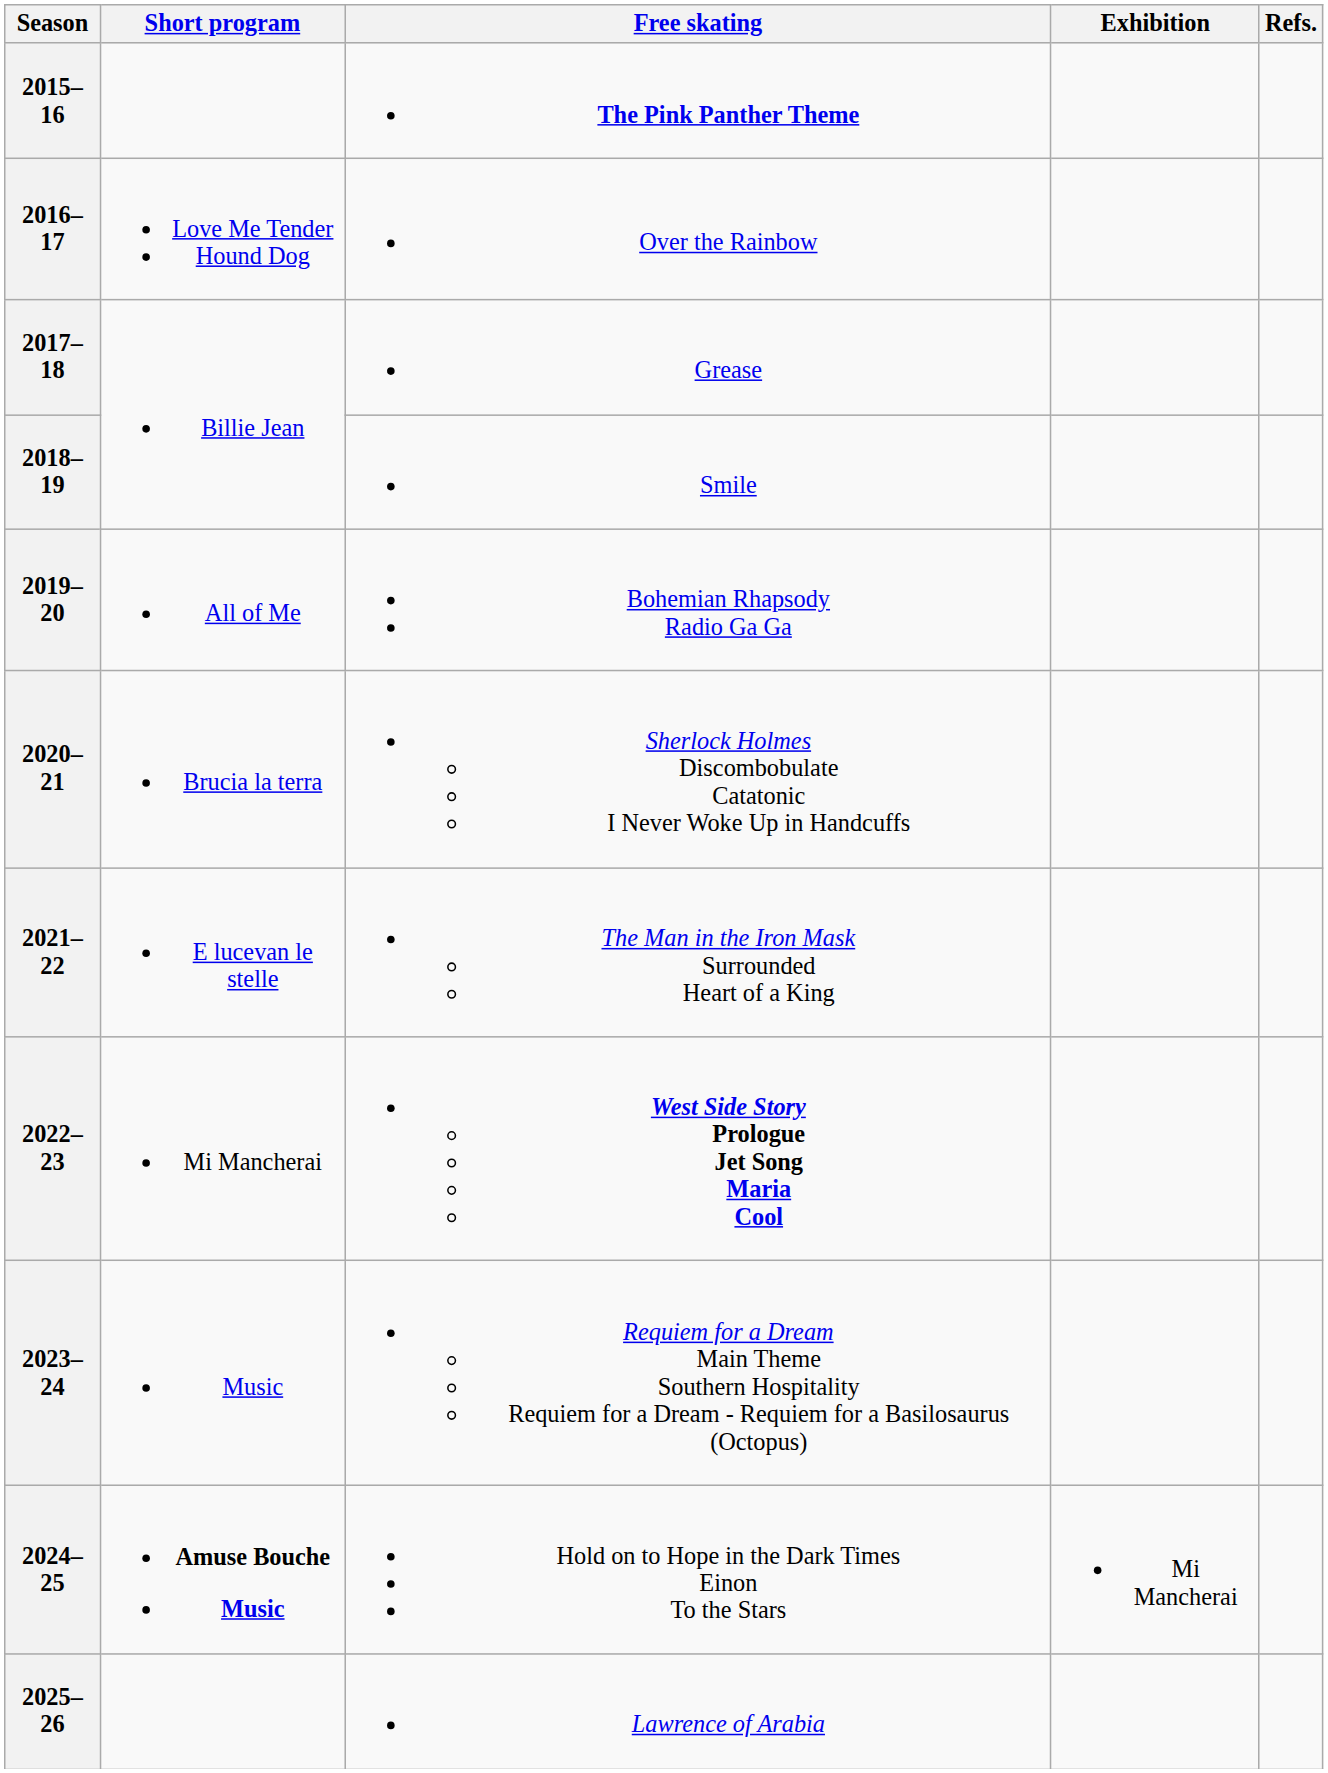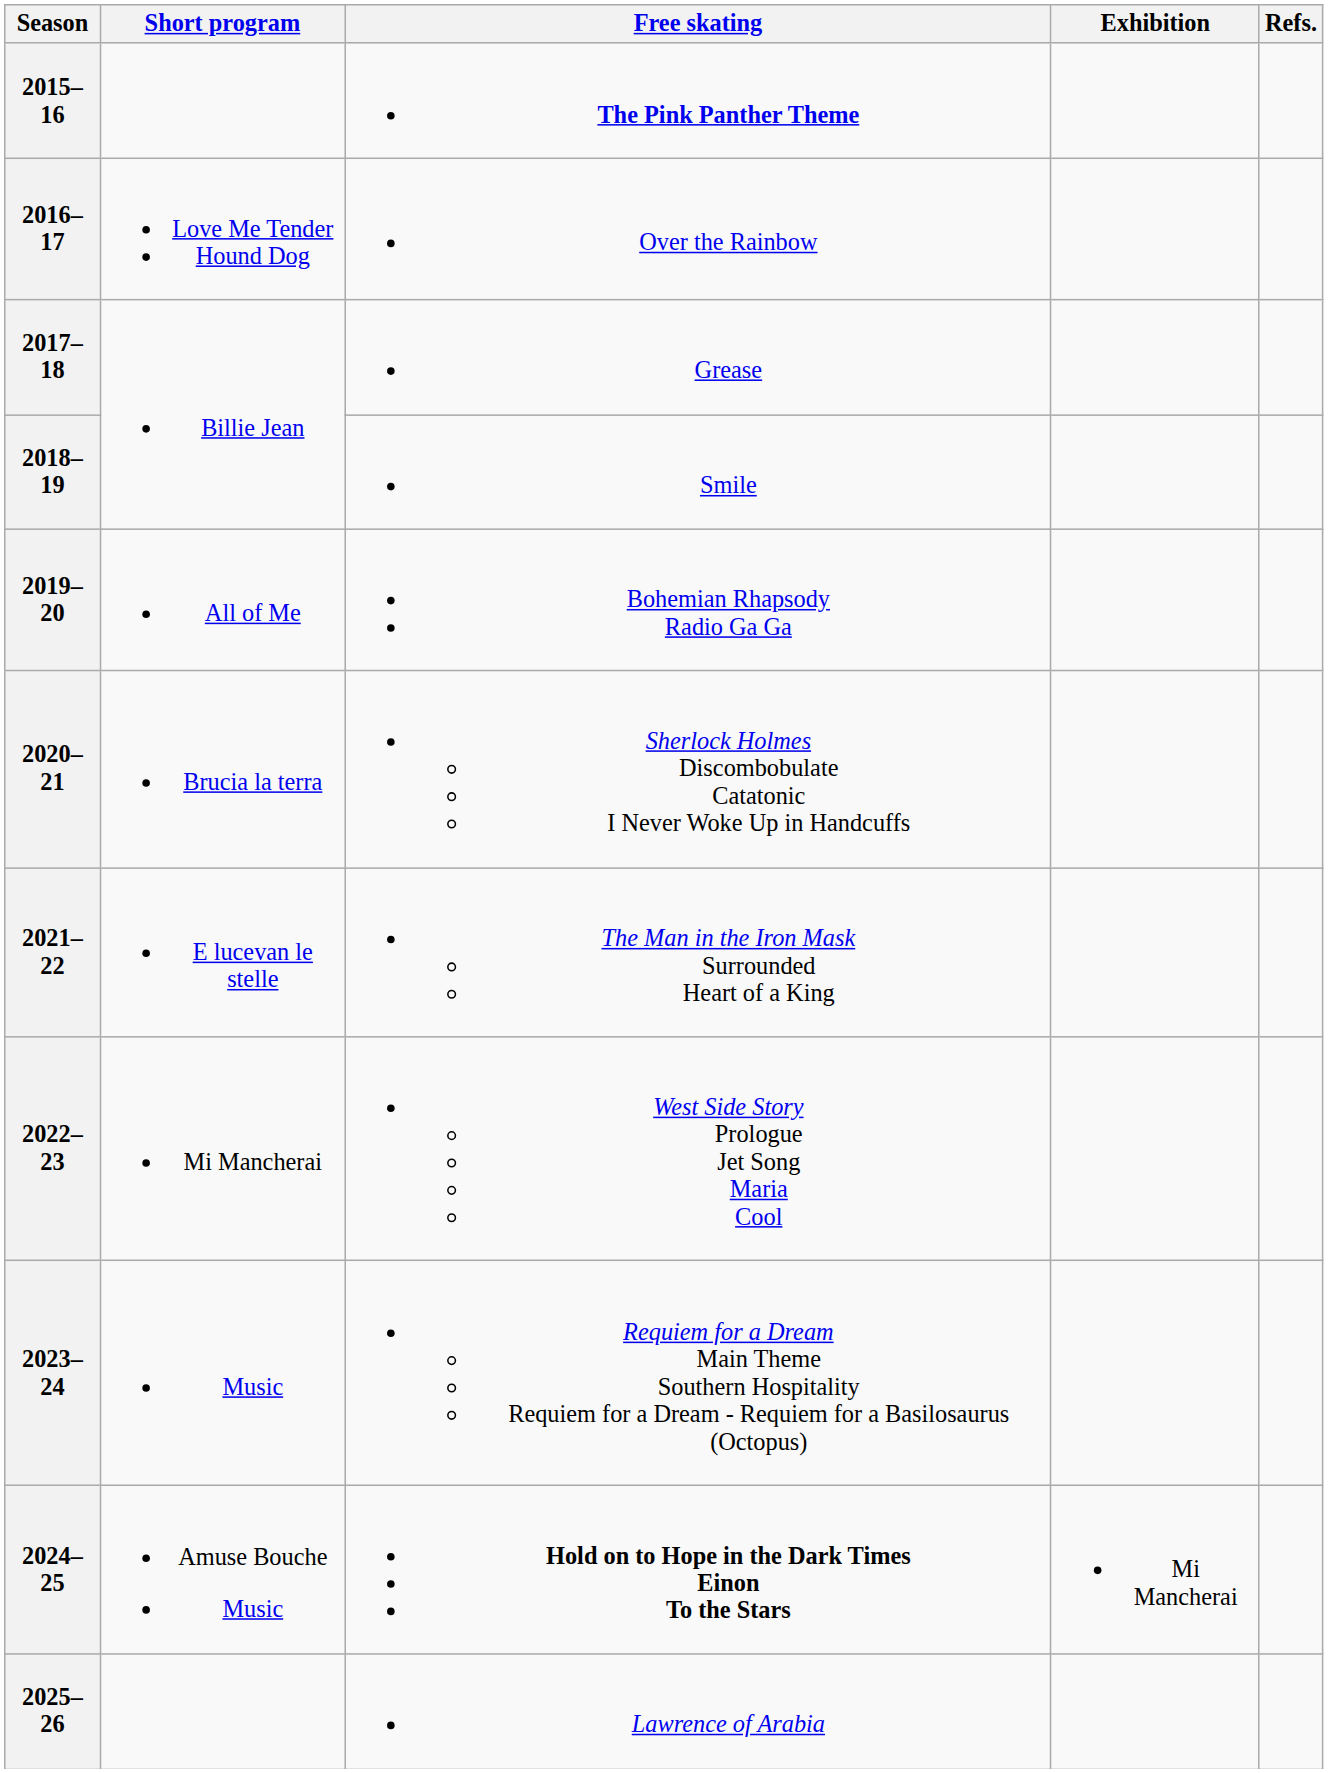(698, 1163) bold -> (698, 1163) normal
(222, 1583) bold -> (222, 1583) normal
(698, 1583) normal -> (698, 1583) bold
